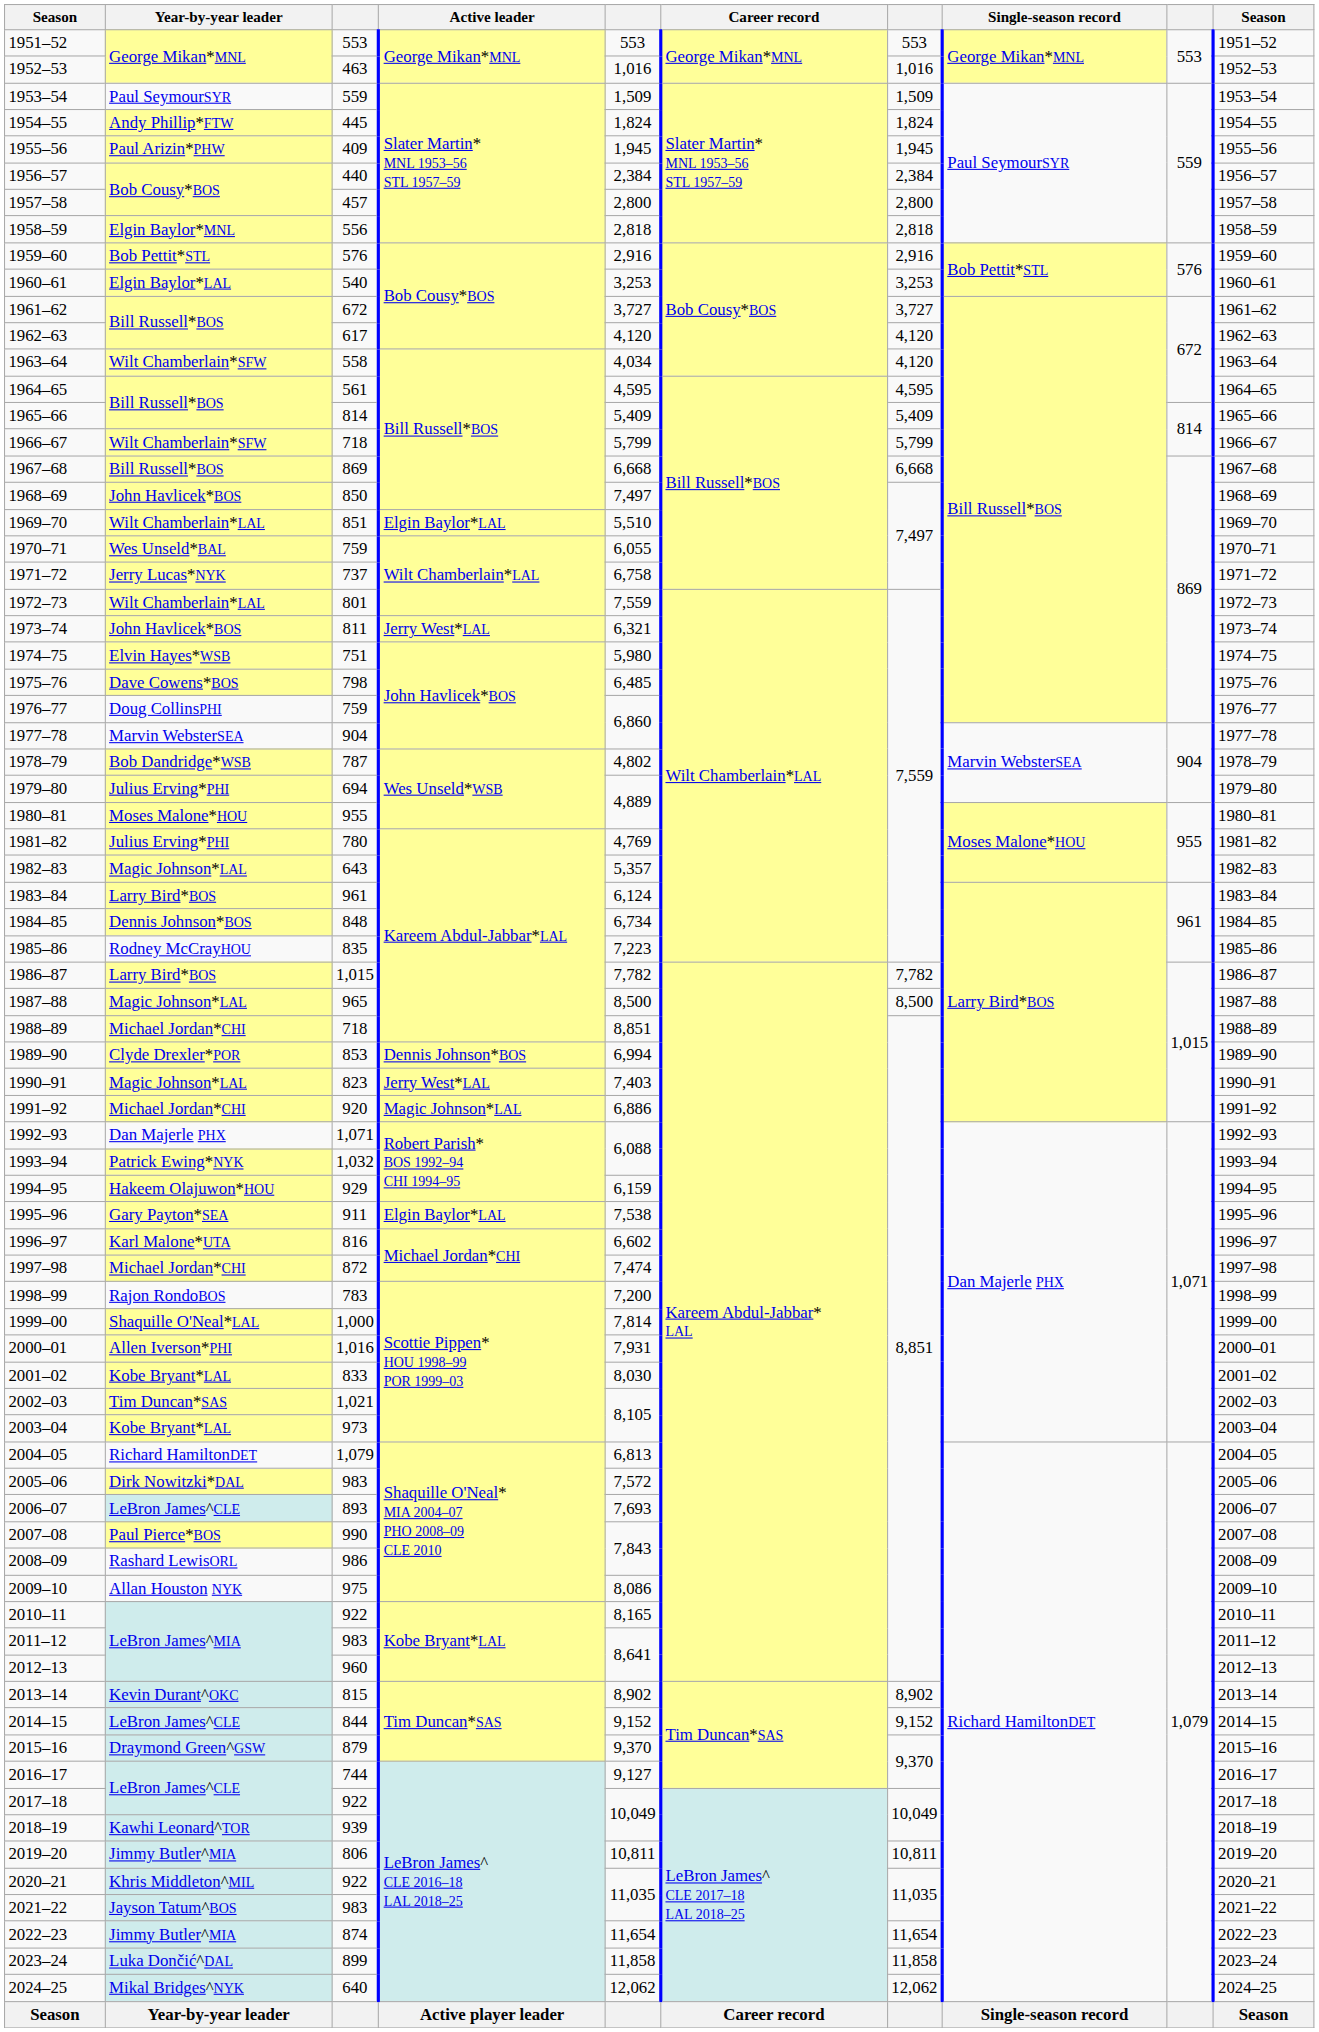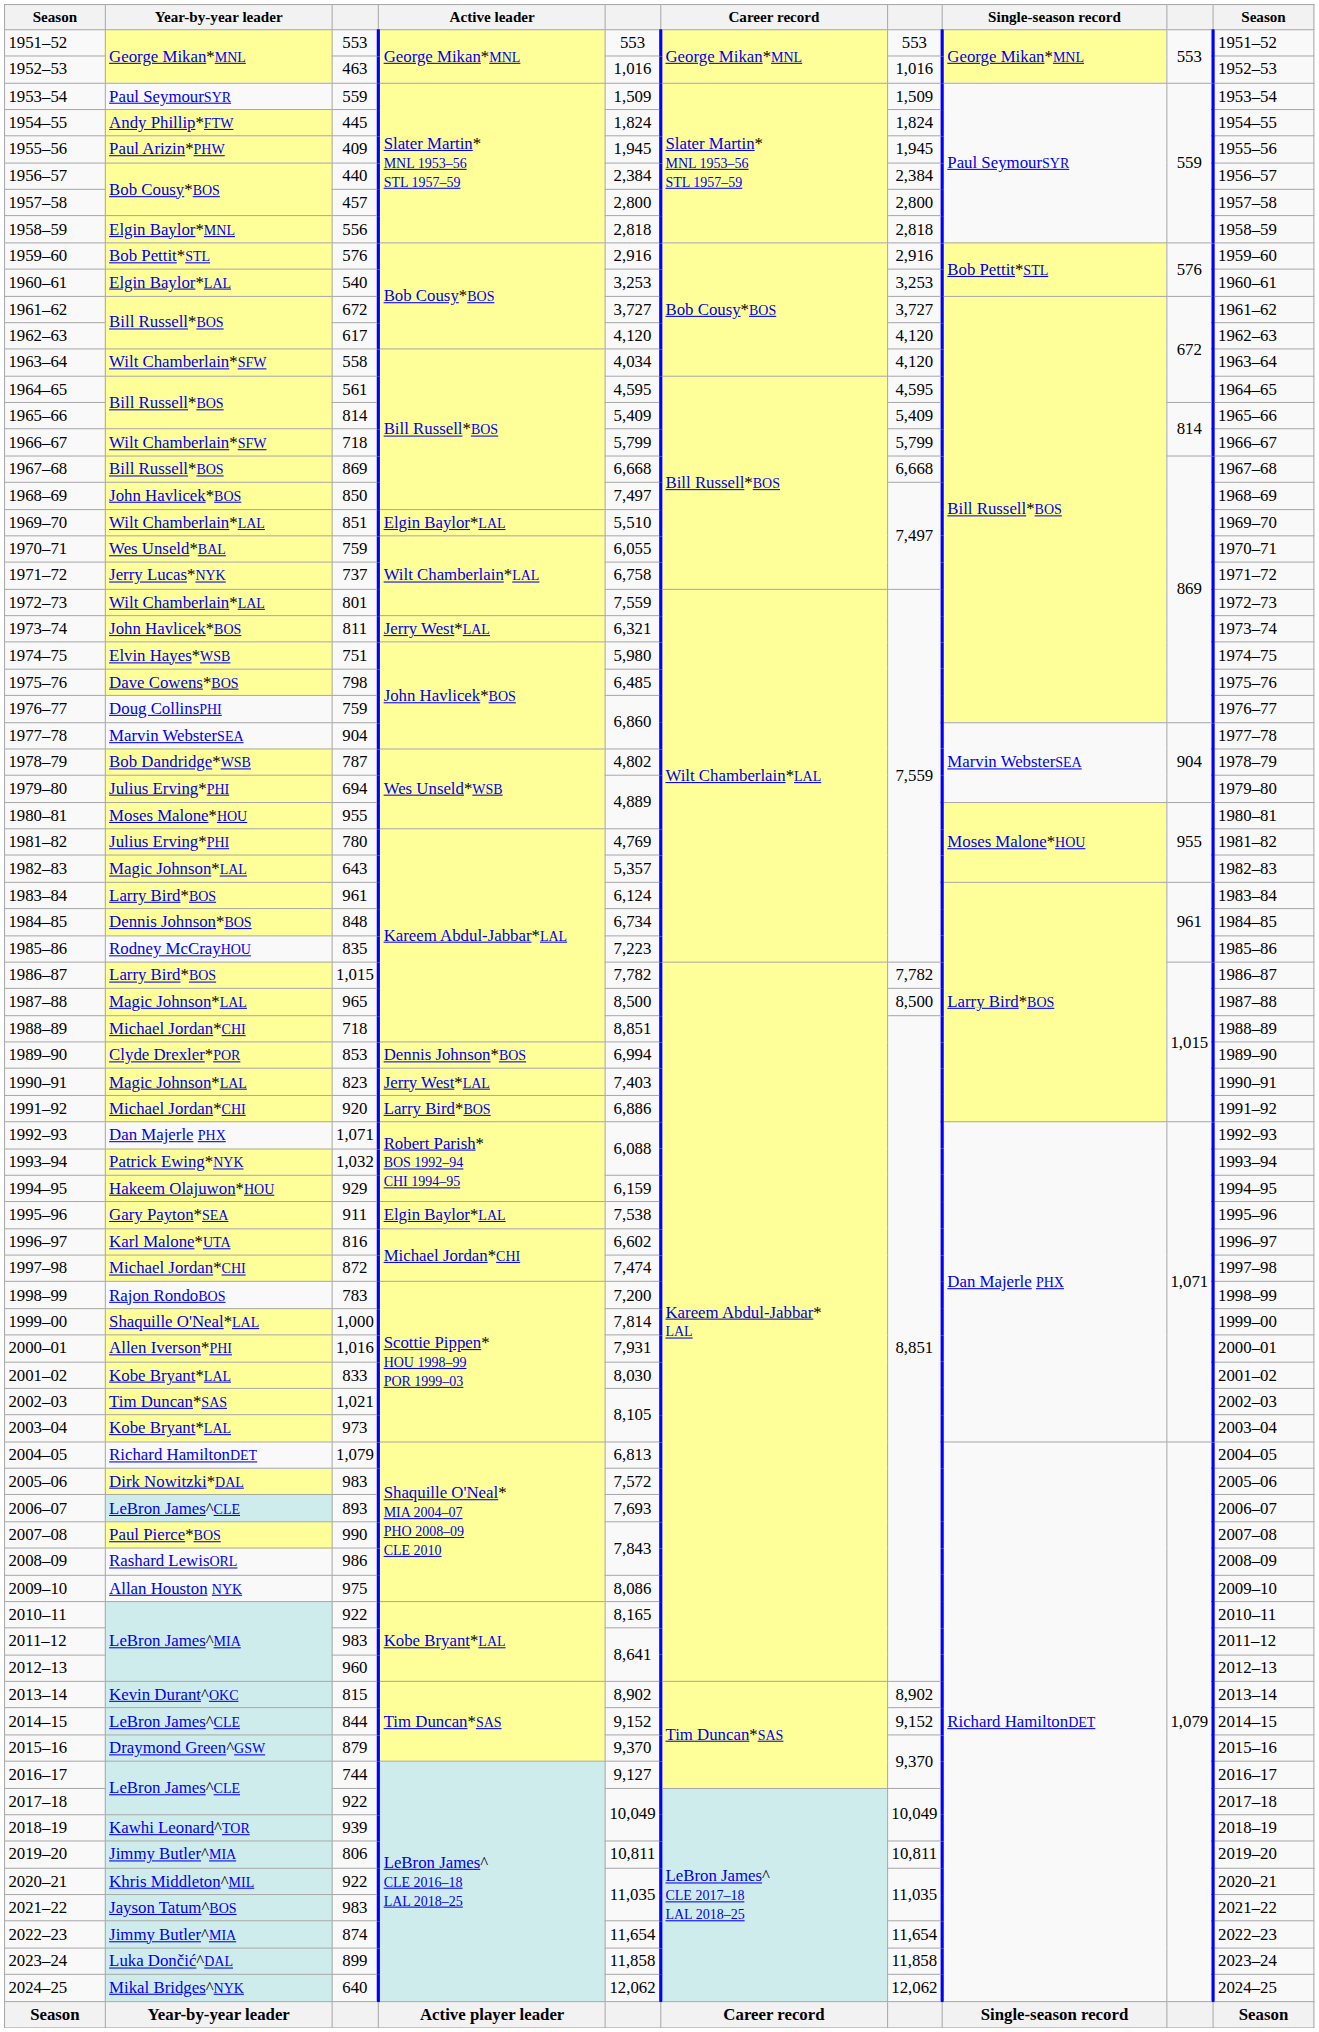(453, 1108) Magic Johnson*LAL -> (437, 1108) Larry Bird*BOS
